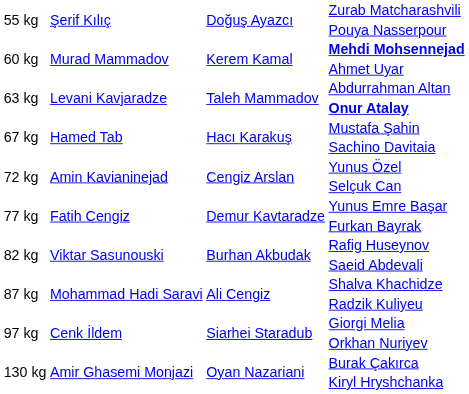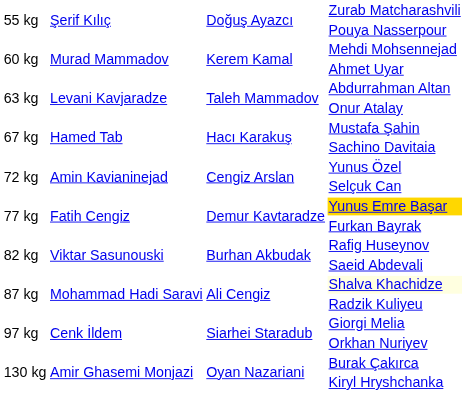(397, 49) bold -> (393, 49) normal
(369, 108) bold -> (366, 108) normal
(388, 206) no background -> (388, 206) gold background
(386, 284) no background -> (386, 284) lightyellow background
